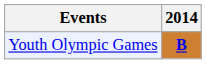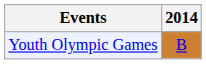(181, 45) bold -> (181, 45) normal
